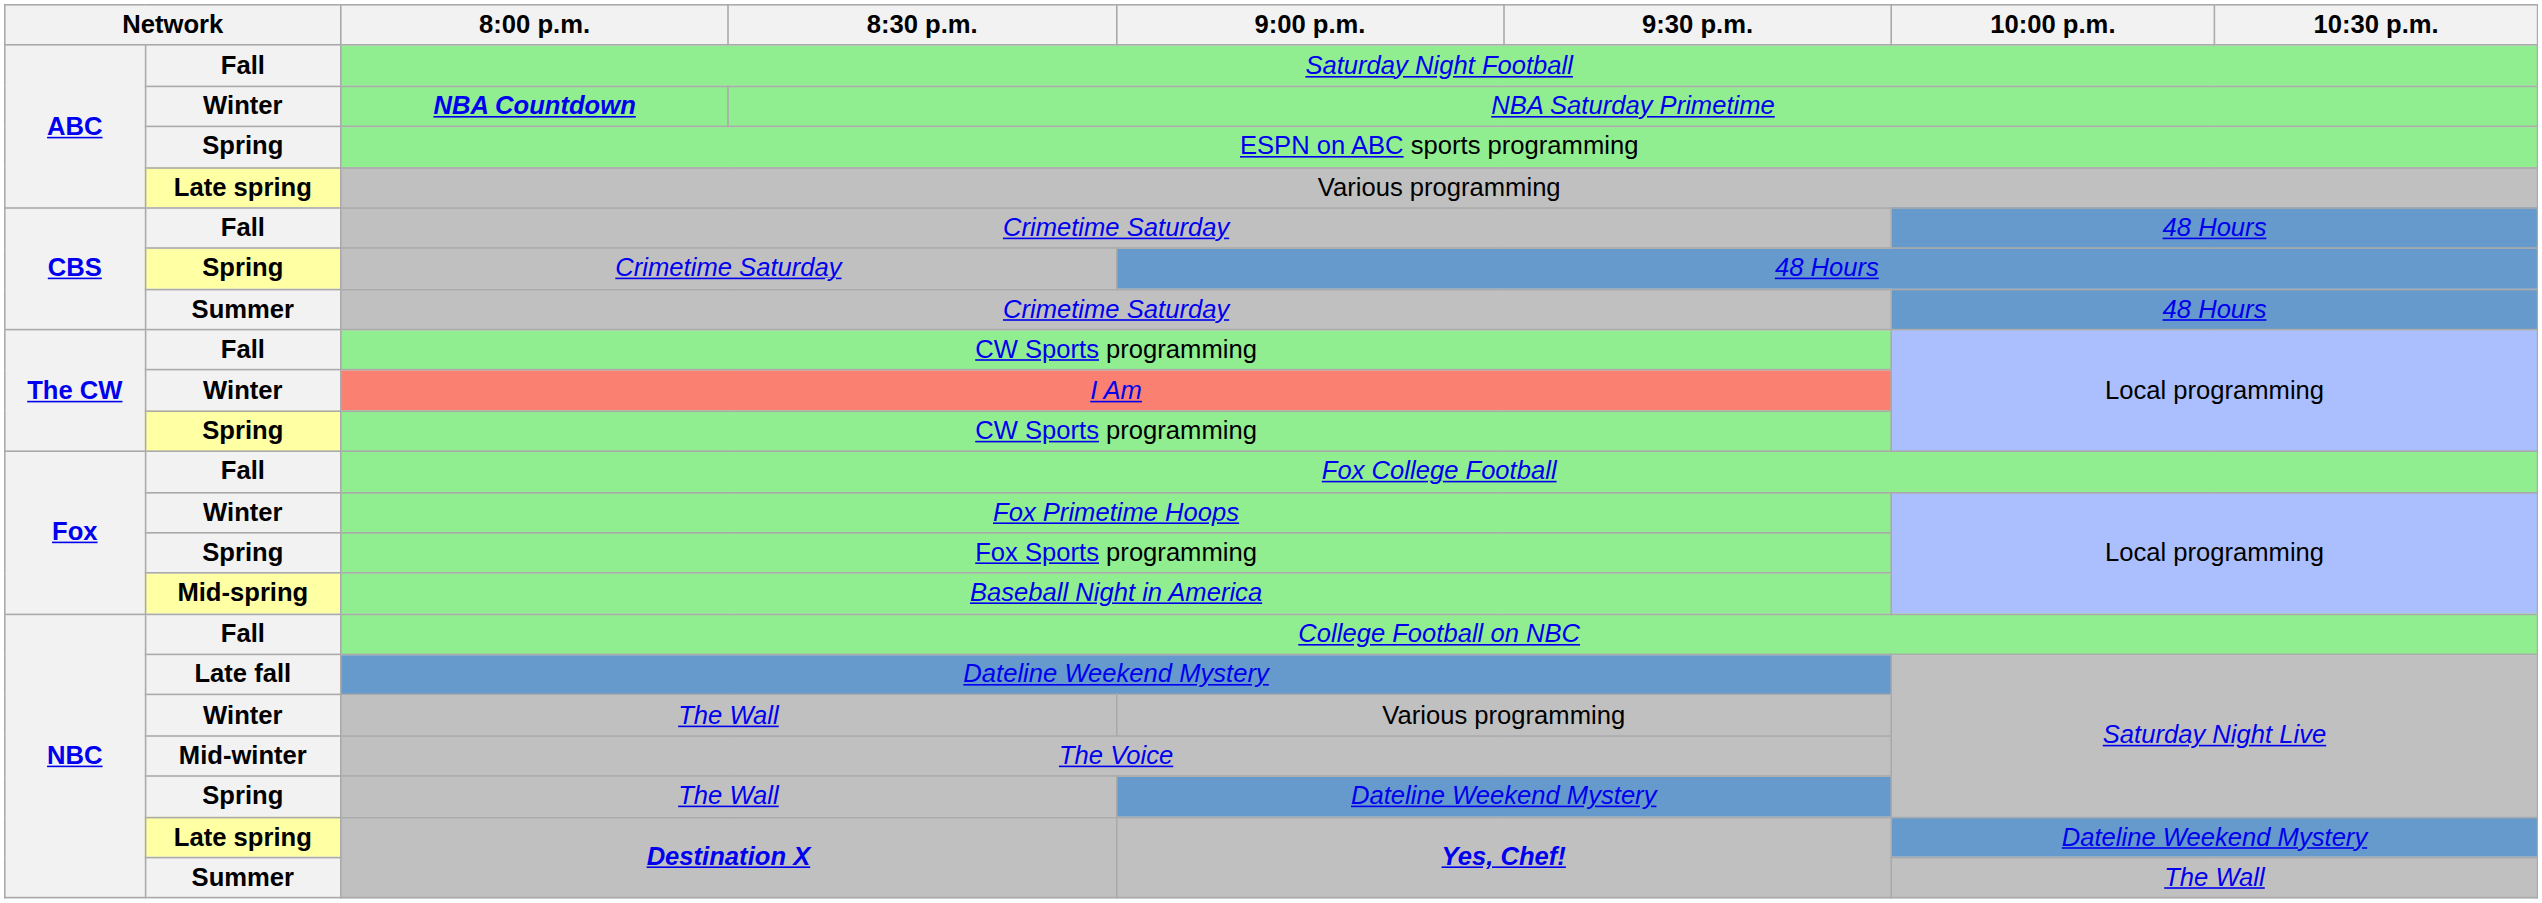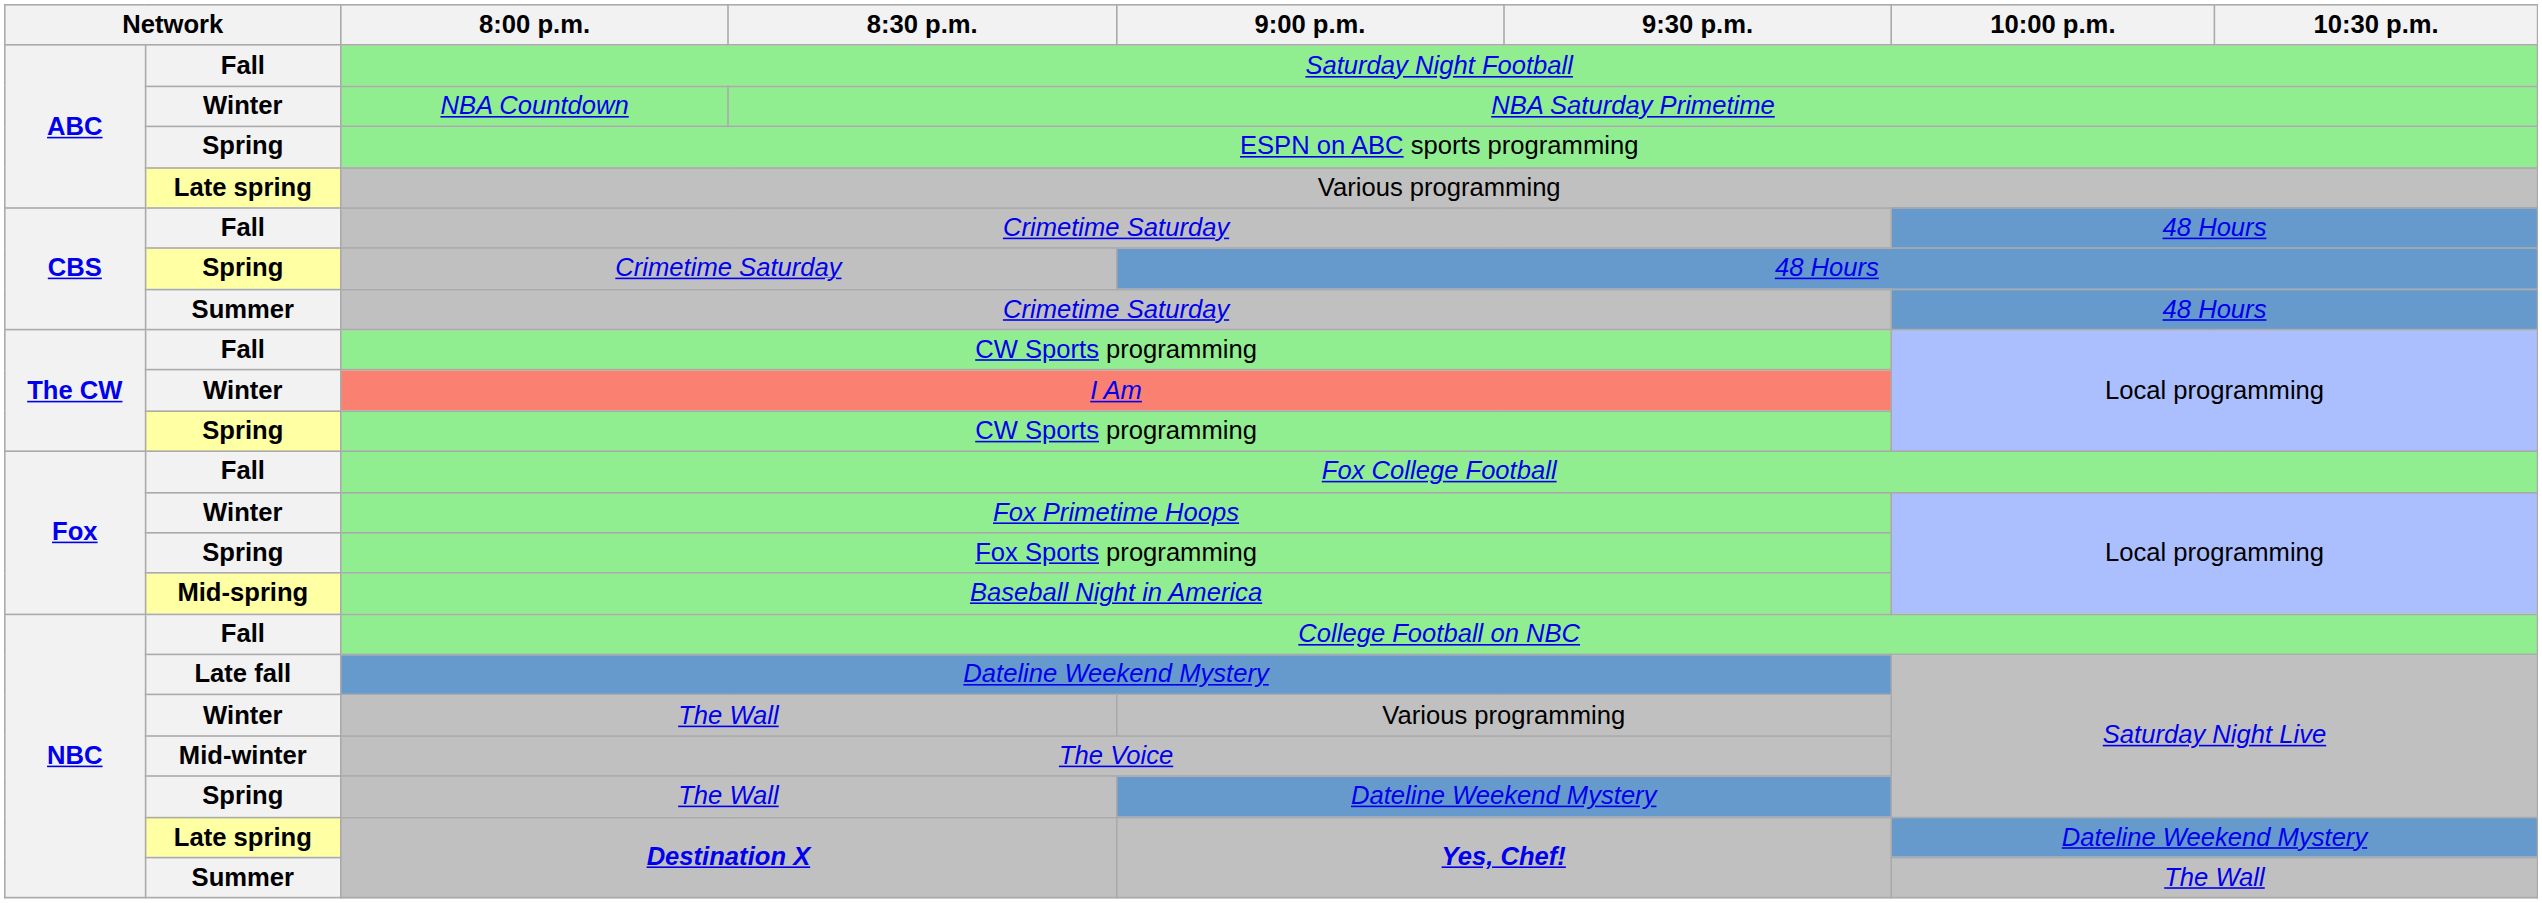(535, 106) bold -> (535, 106) normal
